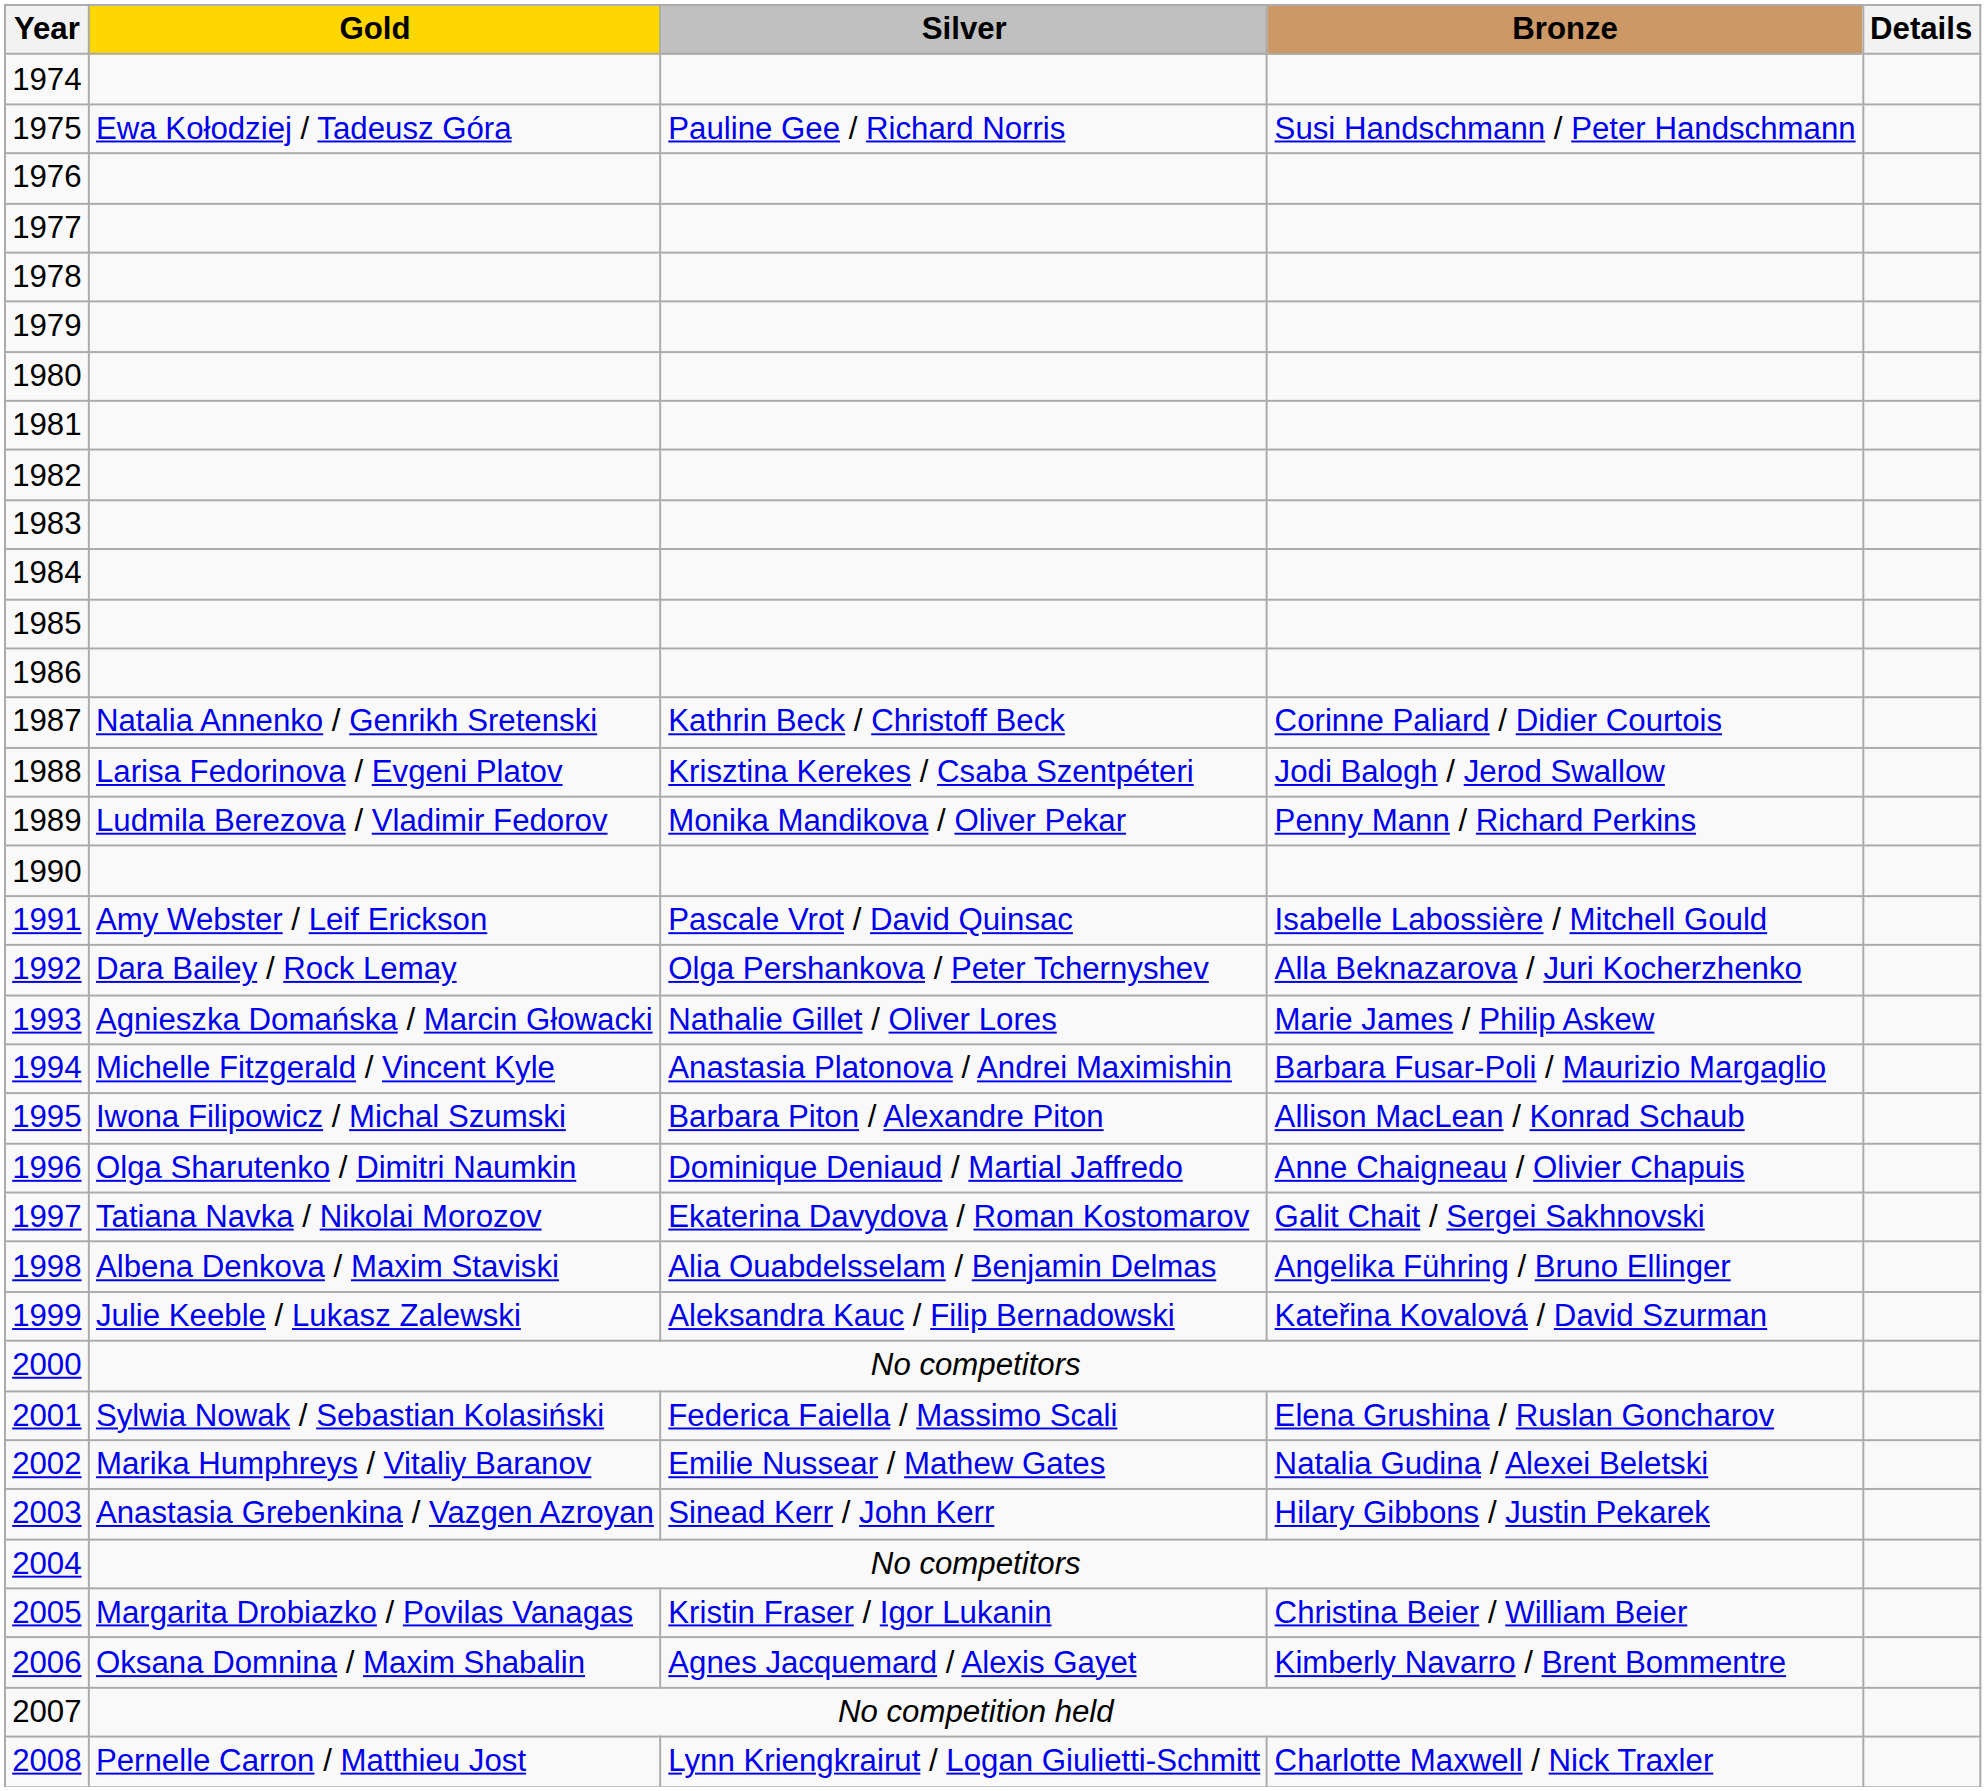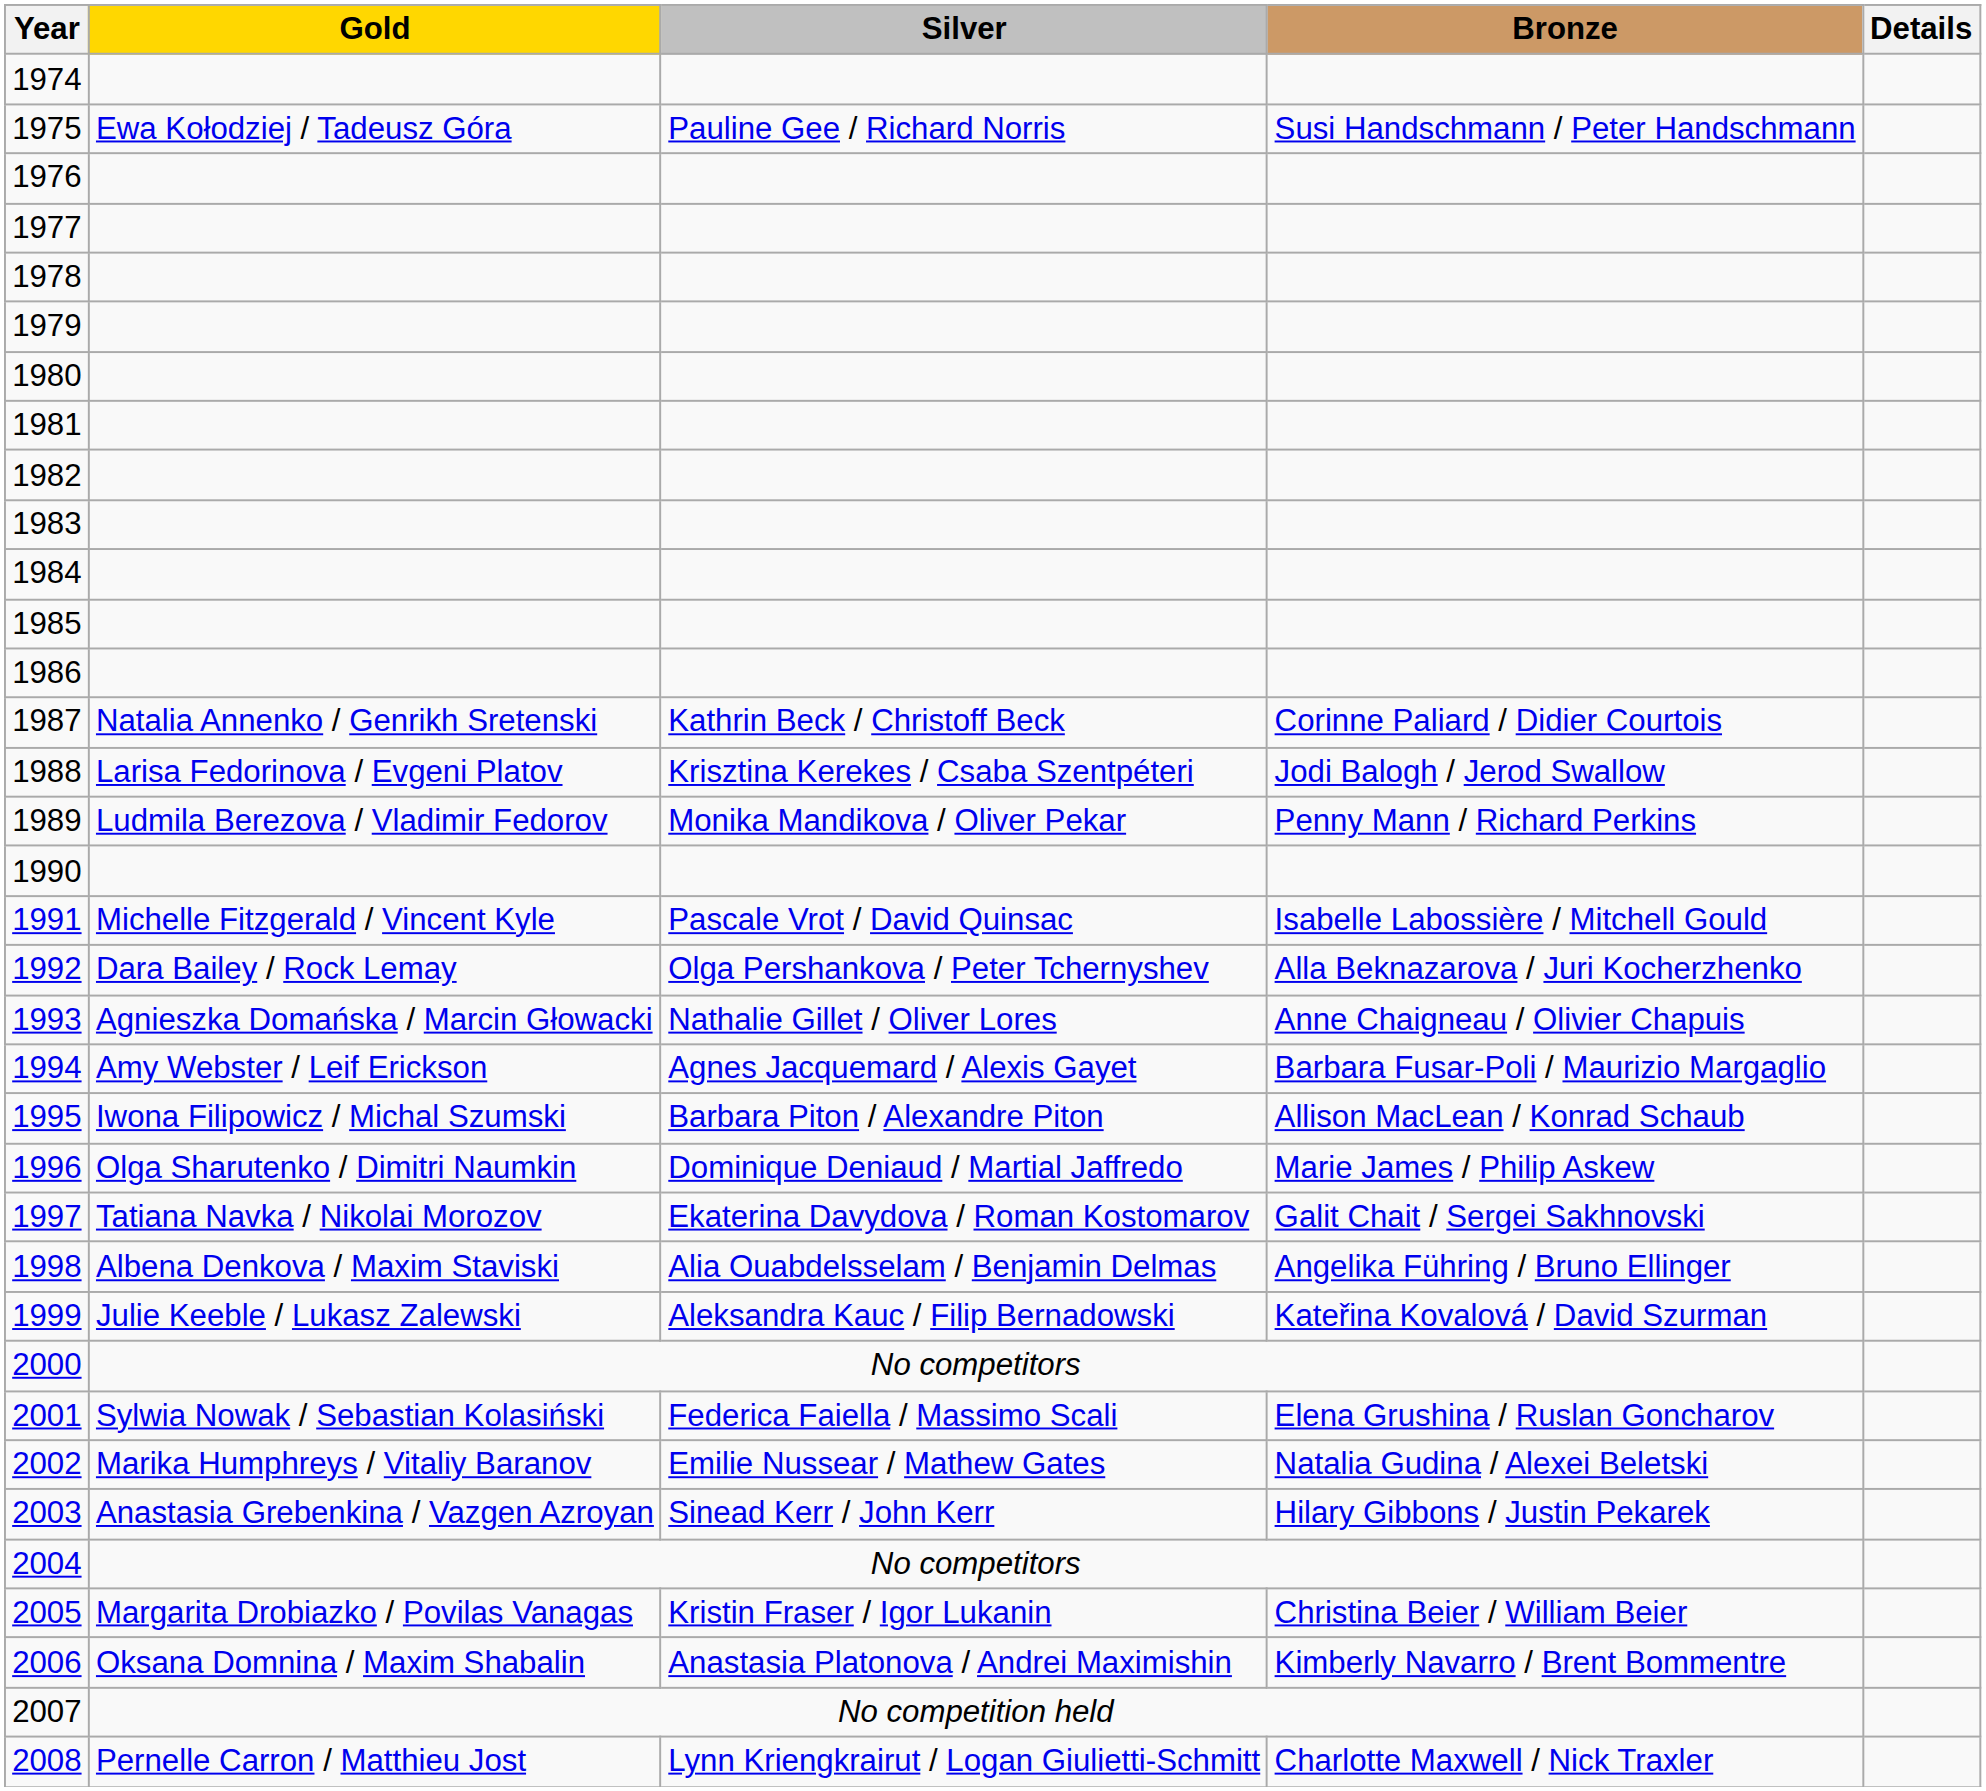(292, 919) Amy Webster / Leif Erickson -> (325, 919) Michelle Fitzgerald / Vincent Kyle
(1464, 1018) Marie James / Philip Askew -> (1510, 1018) Anne Chaigneau / Olivier Chapuis
(325, 1068) Michelle Fitzgerald / Vincent Kyle -> (292, 1068) Amy Webster / Leif Erickson
(950, 1068) Anastasia Platonova / Andrei Maximishin -> (902, 1068) Agnes Jacquemard / Alexis Gayet
(1510, 1167) Anne Chaigneau / Olivier Chapuis -> (1464, 1167) Marie James / Philip Askew
(902, 1662) Agnes Jacquemard / Alexis Gayet -> (950, 1662) Anastasia Platonova / Andrei Maximishin
